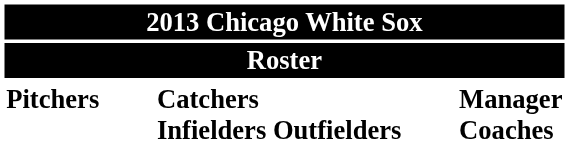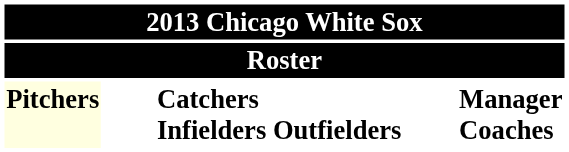(53, 98) no background -> (53, 98) lightyellow background
